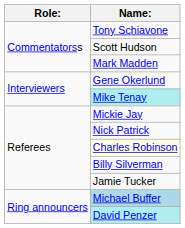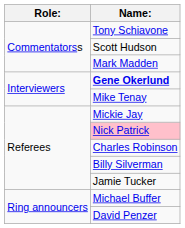(129, 80) normal -> (131, 80) bold
(120, 97) paleturquoise background -> (120, 97) no background
(121, 131) no background -> (121, 131) pink background
(135, 148) lightyellow background -> (135, 148) no background
(127, 198) lightblue background -> (127, 198) no background
(125, 215) paleturquoise background -> (125, 215) no background
